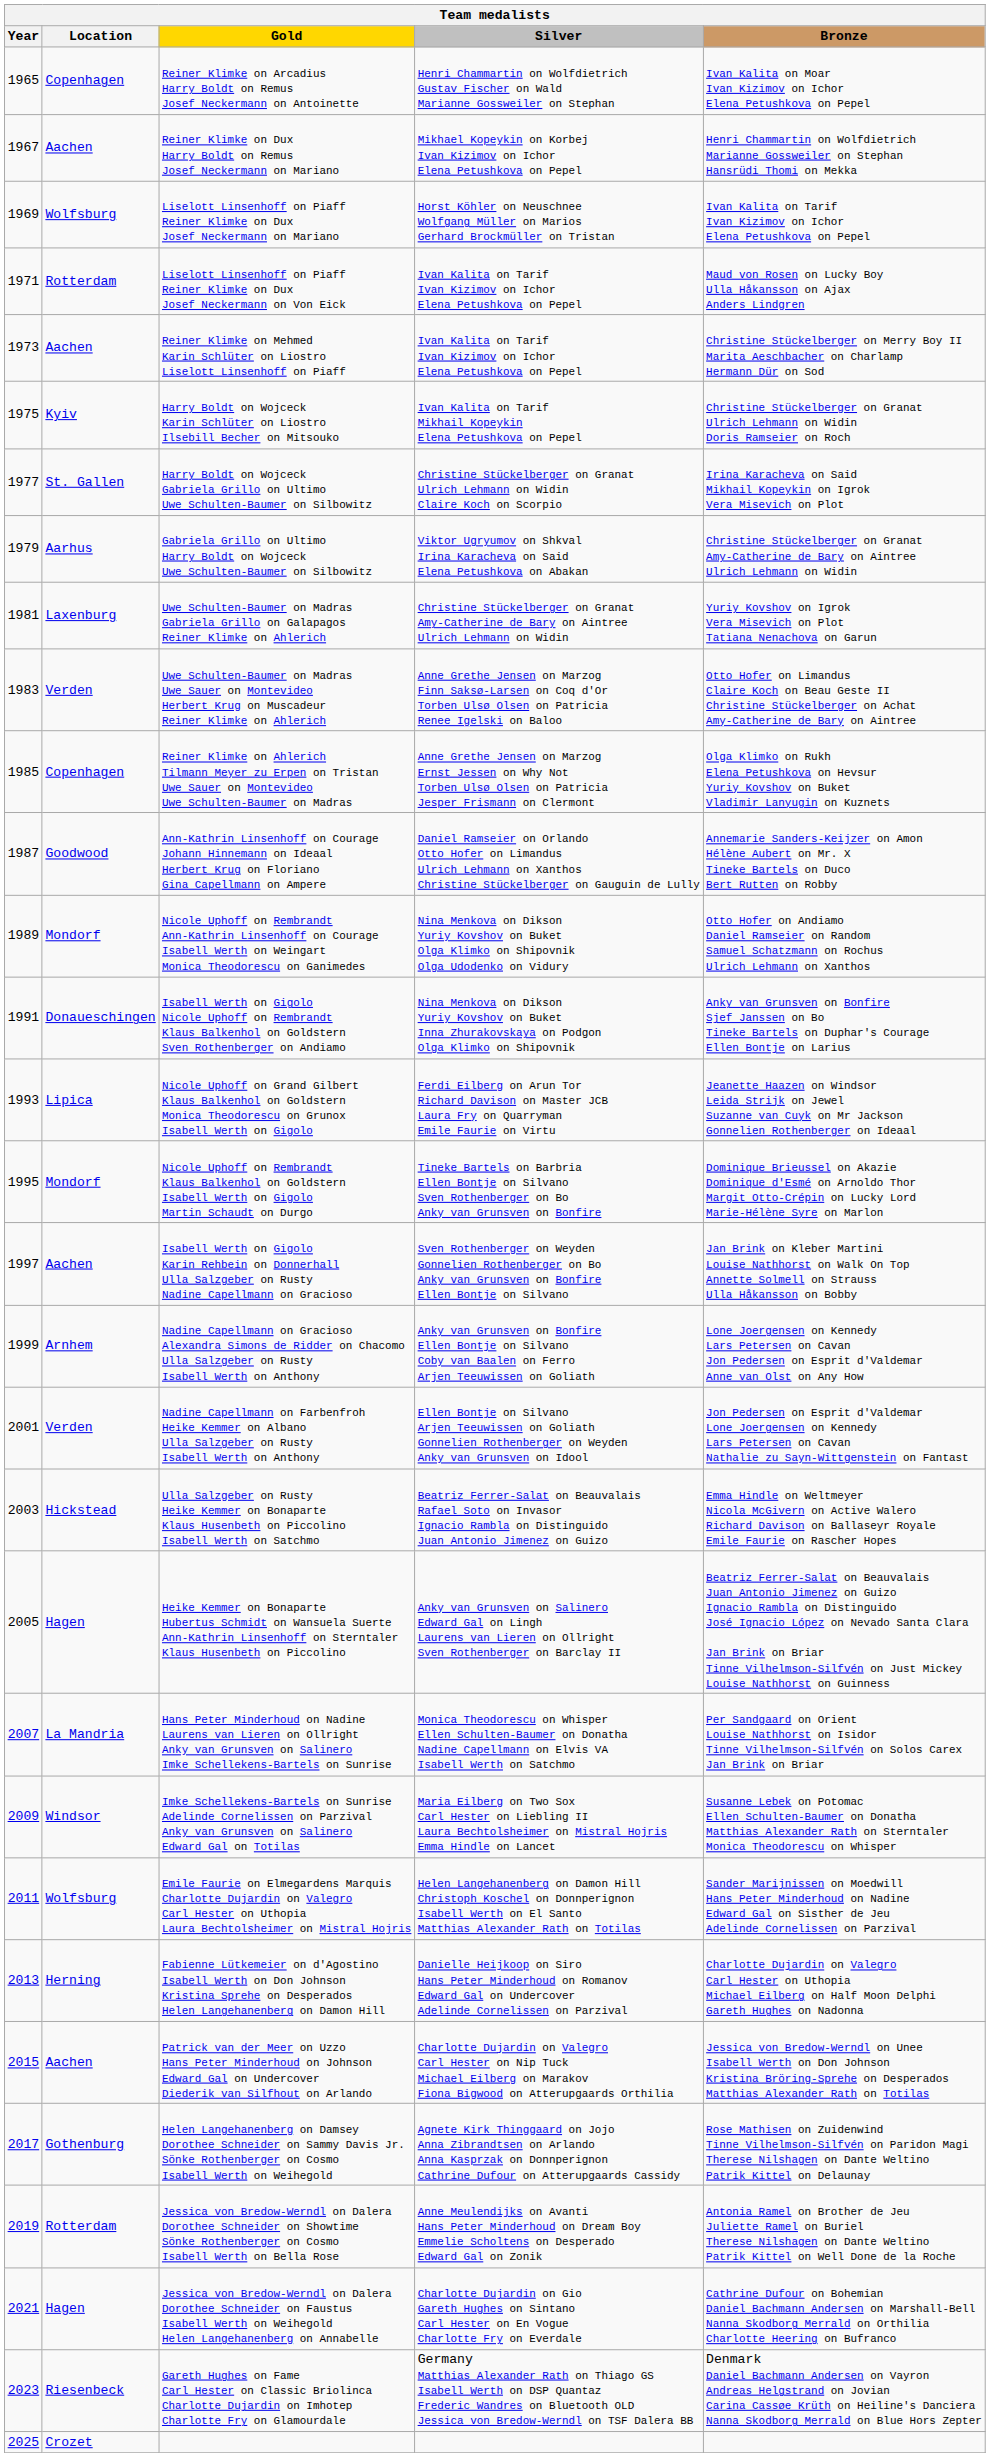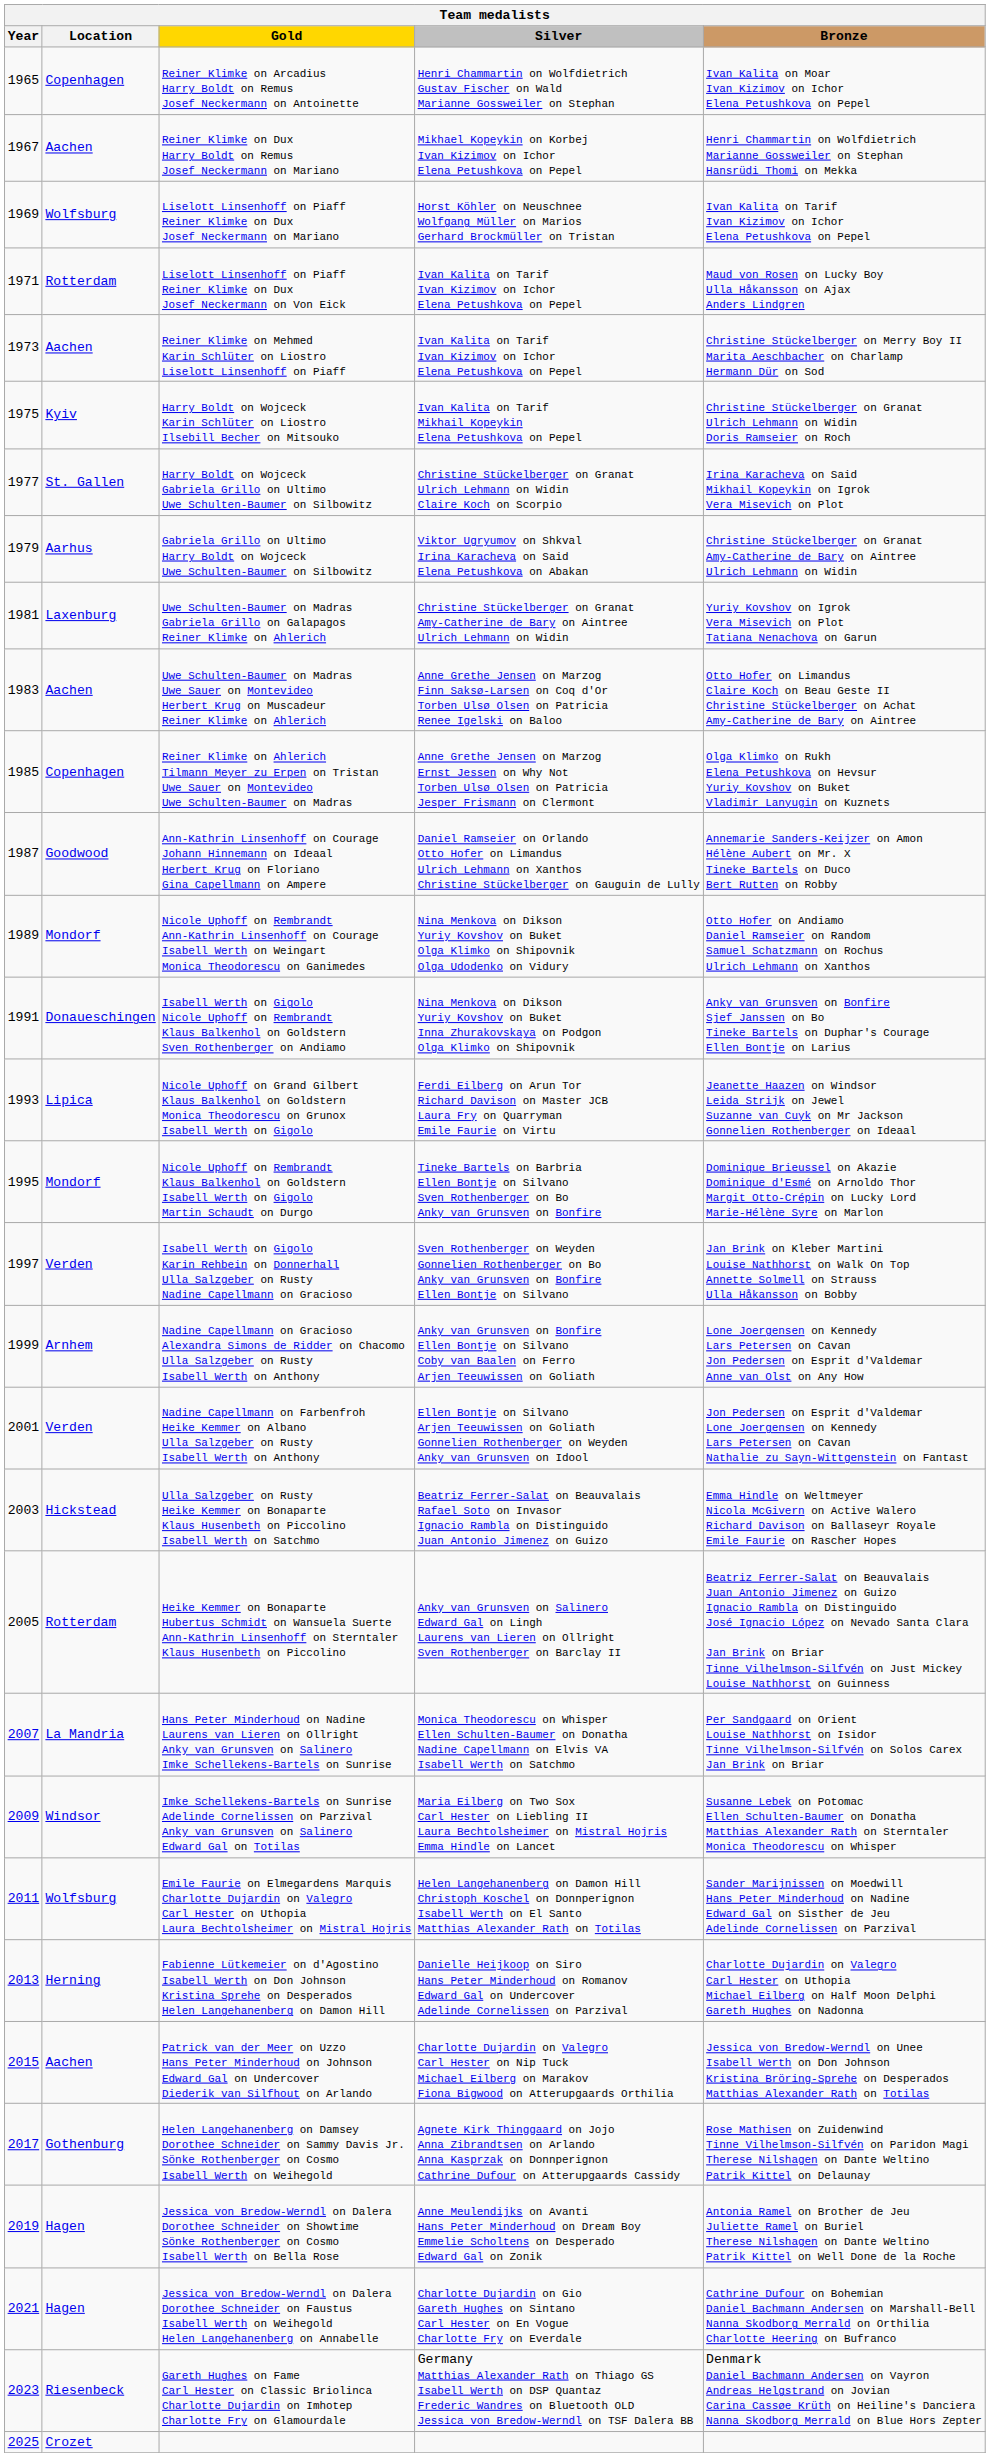(69, 690) Verden -> (69, 690) Aachen
(69, 1264) Aachen -> (69, 1264) Verden
(65, 1622) Hagen -> (81, 1622) Rotterdam
(81, 2227) Rotterdam -> (65, 2227) Hagen
